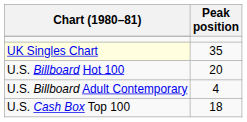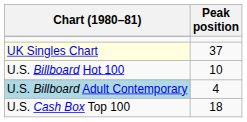(216, 51) 35 -> (216, 51) 37
(216, 70) 20 -> (216, 70) 10
(97, 88) no background -> (97, 88) lightblue background
